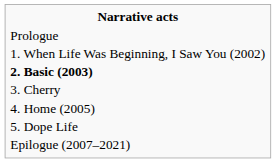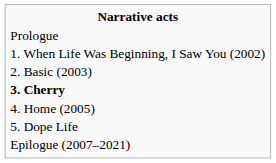(51, 72) bold -> (51, 72) normal
(35, 90) normal -> (38, 90) bold
